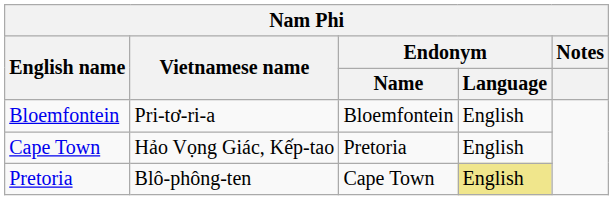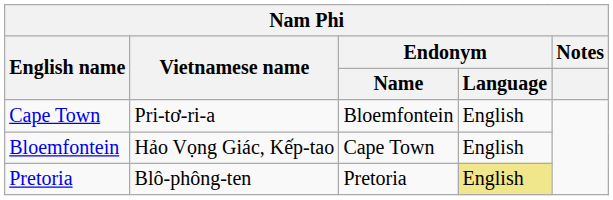(64, 115) Bloemfontein -> (55, 115) Cape Town
(55, 147) Cape Town -> (64, 147) Bloemfontein
(375, 147) Pretoria -> (389, 147) Cape Town
(389, 178) Cape Town -> (375, 178) Pretoria
